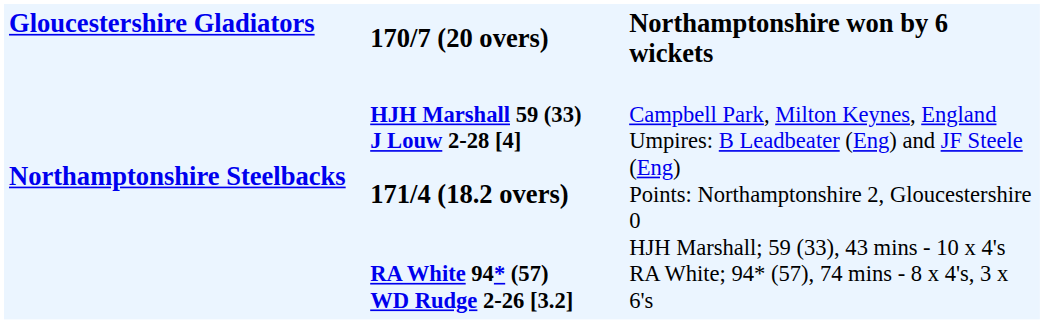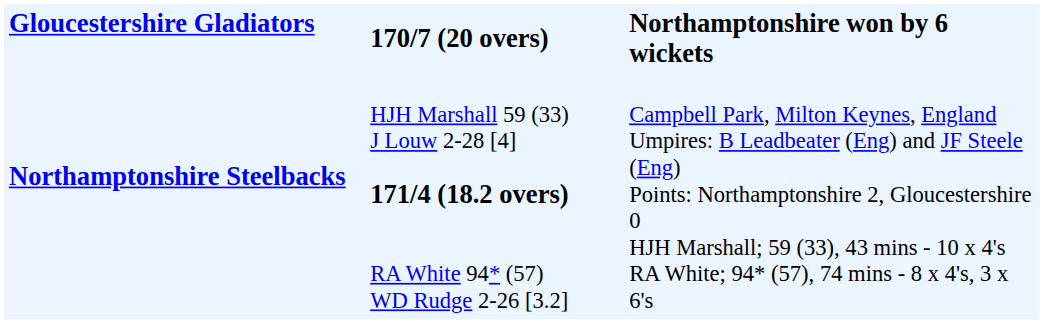(476, 128) bold -> (470, 128) normal
(472, 287) bold -> (469, 287) normal
